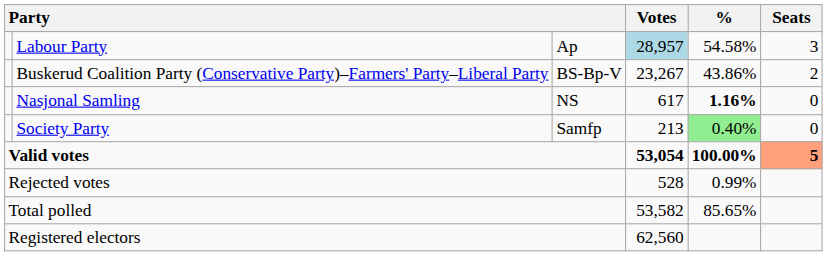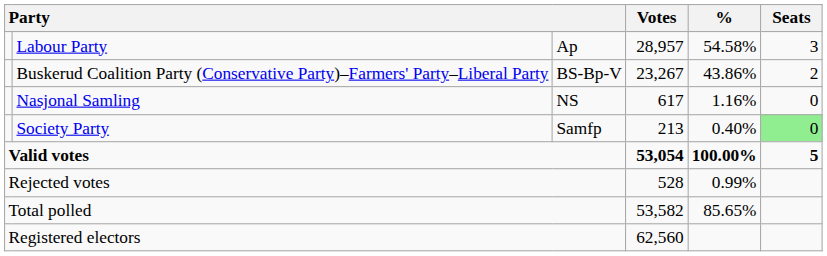(660, 45) lightblue background -> (660, 45) no background
(733, 100) bold -> (734, 100) normal
(734, 127) lightgreen background -> (734, 127) no background
(814, 127) no background -> (814, 127) lightgreen background
(814, 155) lightsalmon background -> (814, 155) no background
